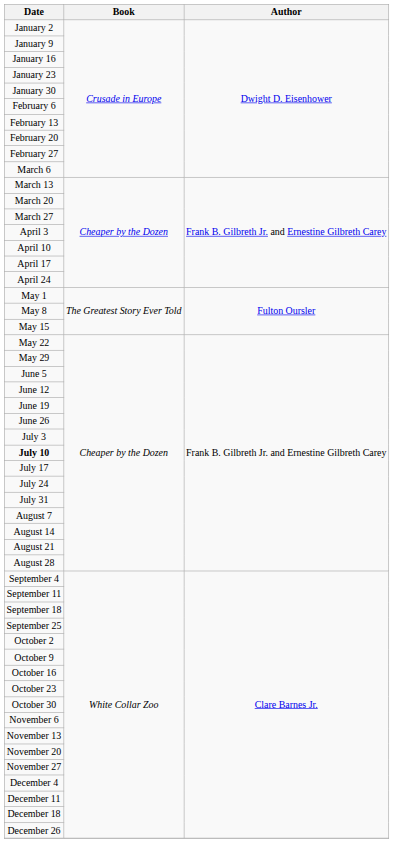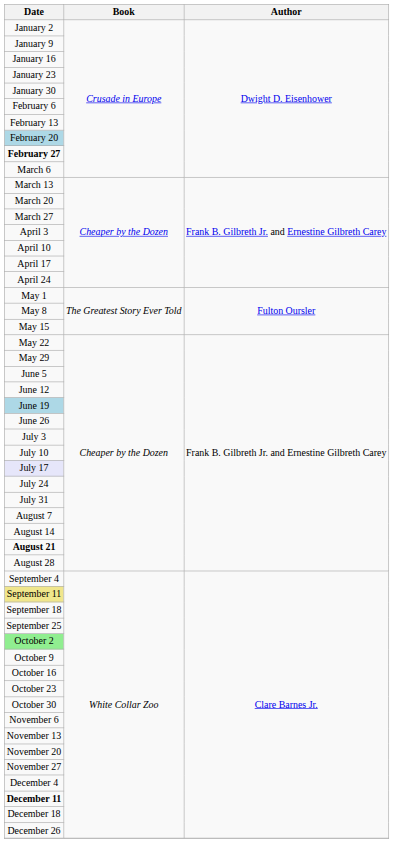(34, 138) no background -> (34, 138) lightblue background
(34, 153) normal -> (34, 153) bold
(34, 405) no background -> (34, 405) lightblue background
(34, 452) bold -> (34, 452) normal
(34, 468) no background -> (34, 468) lavender background
(34, 547) normal -> (34, 547) bold
(34, 594) no background -> (34, 594) khaki background
(34, 641) no background -> (34, 641) lightgreen background
(34, 798) normal -> (34, 798) bold
